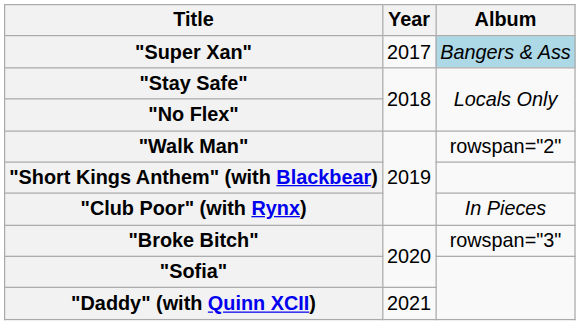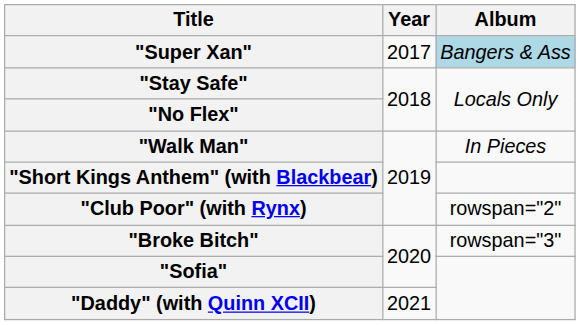(505, 146) rowspan="2" -> (505, 146) In Pieces
(505, 209) In Pieces -> (505, 209) rowspan="2"
